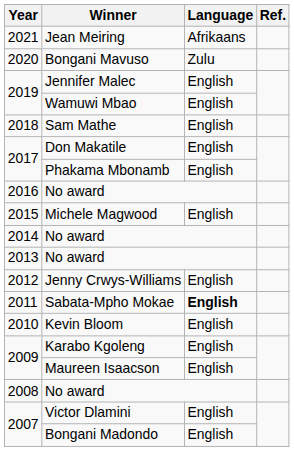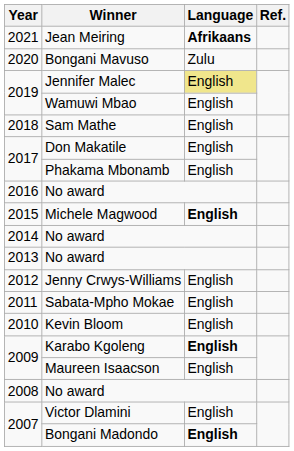(217, 37) normal -> (219, 37) bold
(210, 81) no background -> (210, 81) khaki background
(210, 214) normal -> (213, 214) bold
(213, 302) bold -> (210, 302) normal
(210, 346) normal -> (213, 346) bold
(210, 434) normal -> (213, 434) bold
